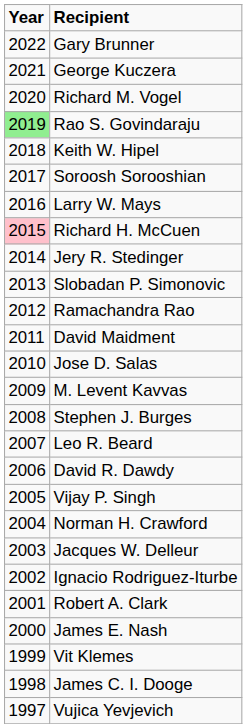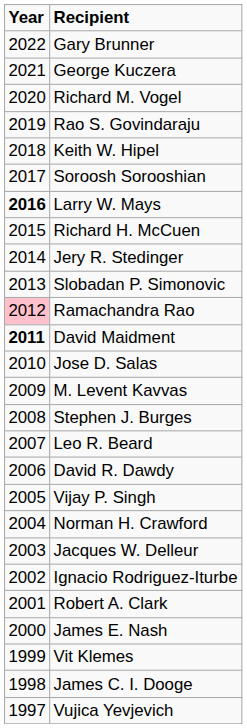(27, 124) lightgreen background -> (27, 124) no background
(27, 204) normal -> (27, 204) bold
(27, 230) pink background -> (27, 230) no background
(27, 310) no background -> (27, 310) pink background
(26, 337) normal -> (27, 337) bold
